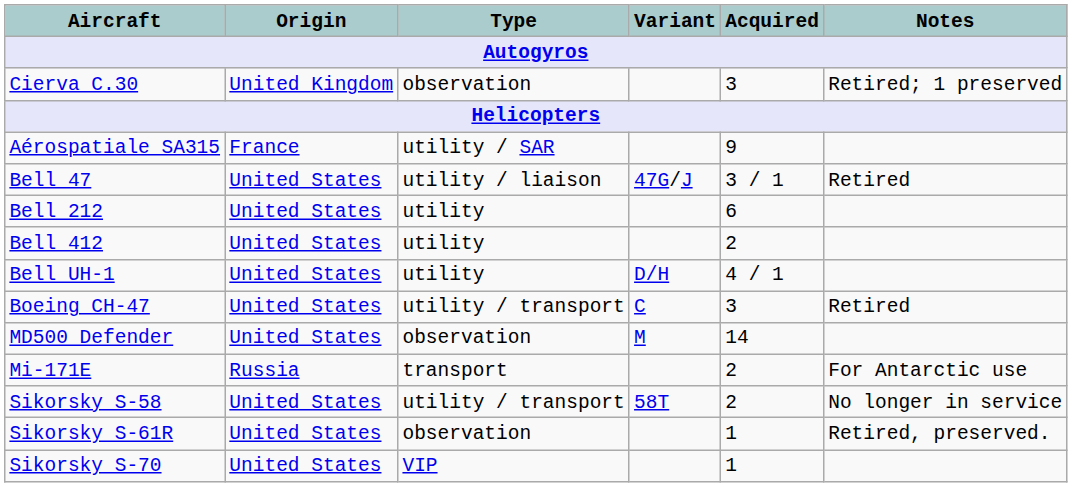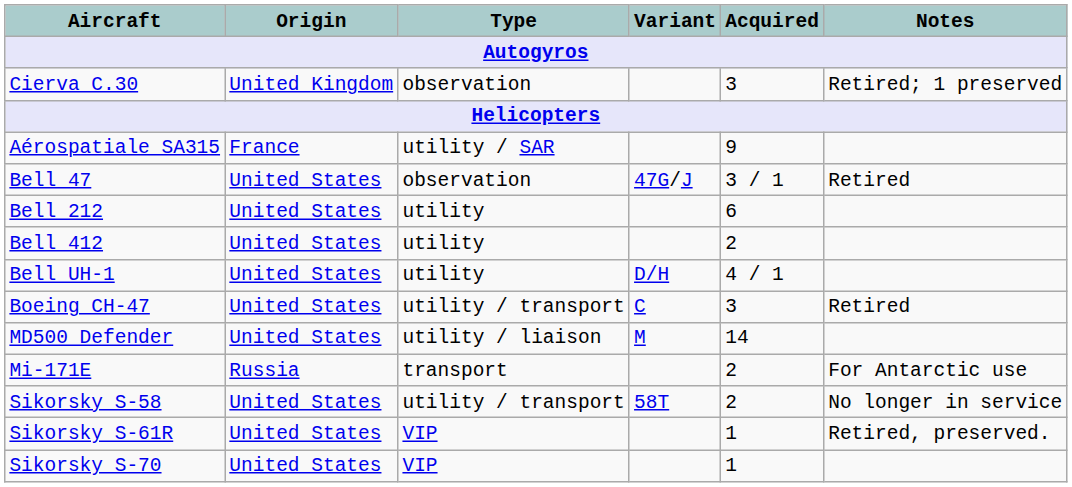(502, 180) utility / liaison -> (467, 180) observation
(467, 338) observation -> (502, 338) utility / liaison
(467, 434) observation -> (420, 434) VIP
